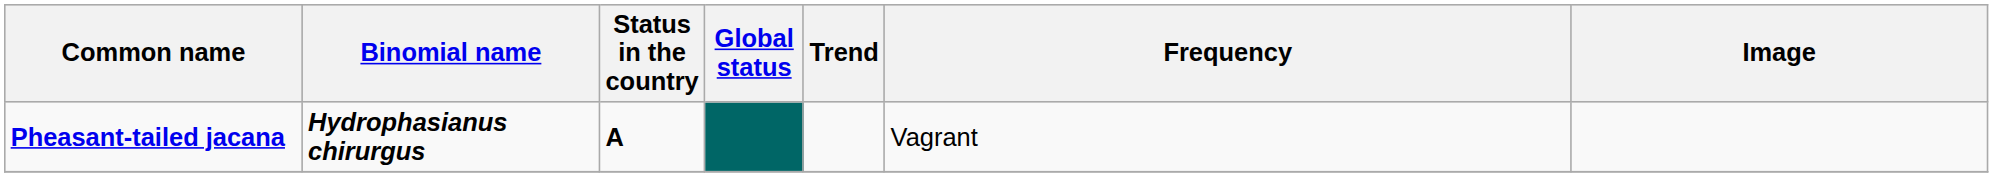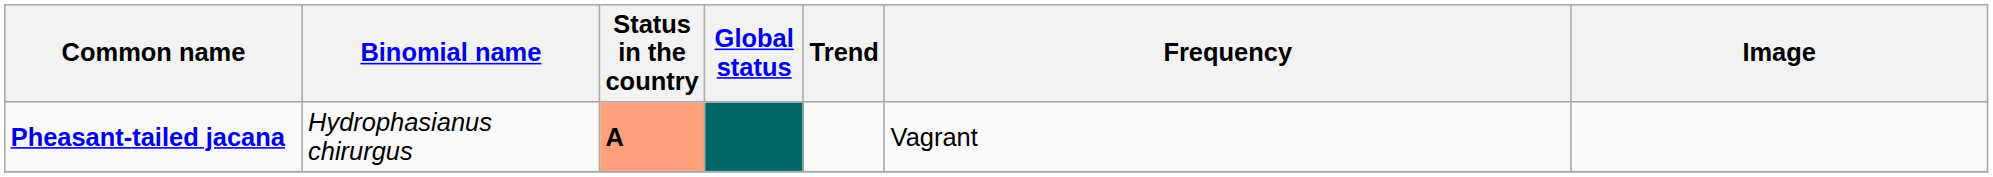(408, 136) bold -> (400, 136) normal
(615, 136) no background -> (615, 136) lightsalmon background
